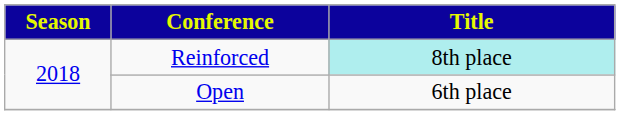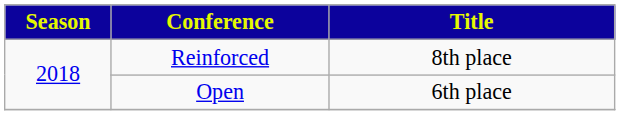(472, 57) paleturquoise background -> (472, 57) no background
